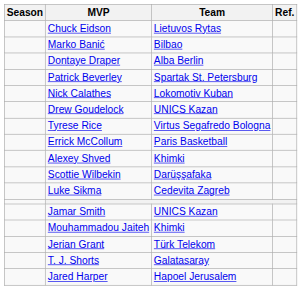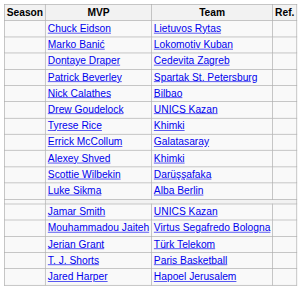(168, 45) Bilbao -> (193, 45) Lokomotiv Kuban
(179, 61) Alba Berlin -> (192, 61) Cedevita Zagreb
(193, 93) Lokomotiv Kuban -> (168, 93) Bilbao
(212, 126) Virtus Segafredo Bologna -> (169, 126) Khimki
(191, 142) Paris Basketball -> (181, 142) Galatasaray
(192, 191) Cedevita Zagreb -> (179, 191) Alba Berlin
(169, 228) Khimki -> (212, 228) Virtus Segafredo Bologna
(181, 260) Galatasaray -> (191, 260) Paris Basketball
